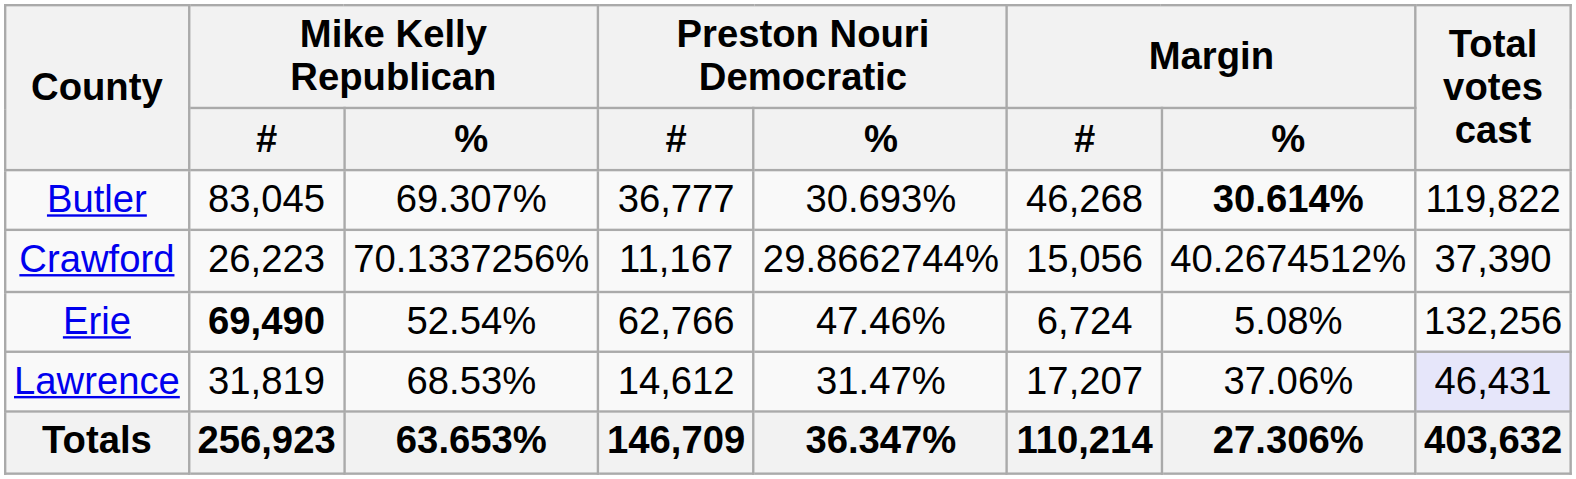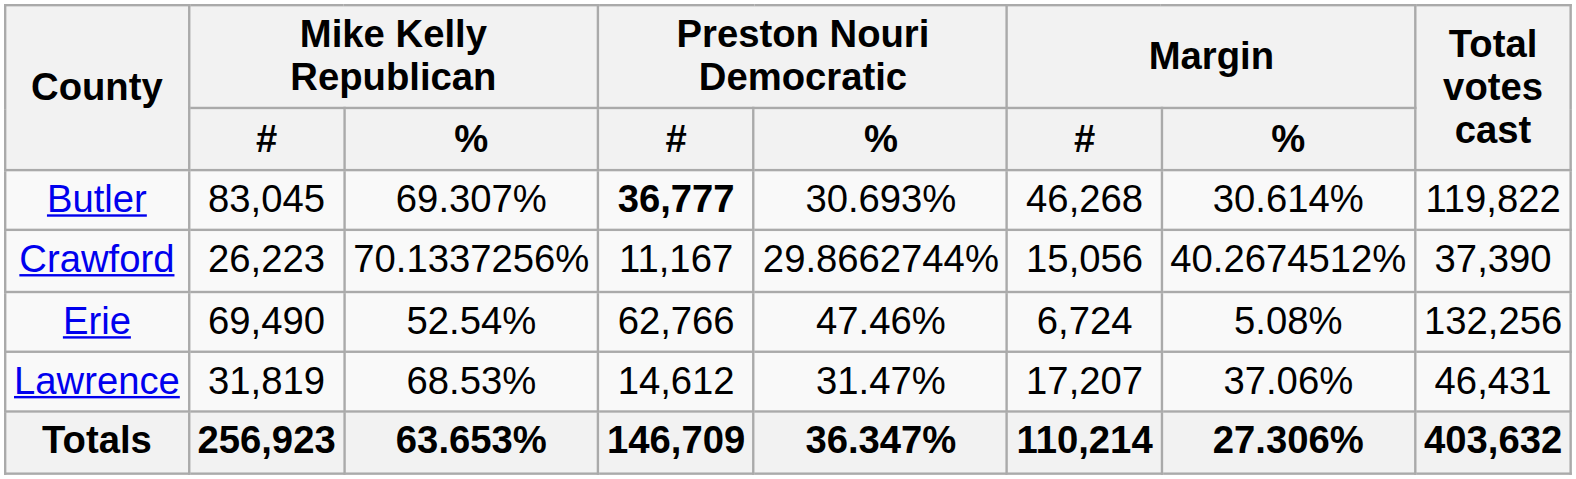(676, 199) normal -> (676, 199) bold
(1288, 199) bold -> (1288, 199) normal
(267, 320) bold -> (267, 320) normal
(1493, 381) lavender background -> (1493, 381) no background
